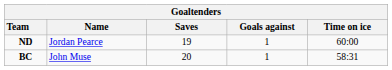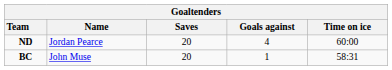(187, 42) 19 -> (187, 42) 20
(267, 42) 1 -> (267, 42) 4
